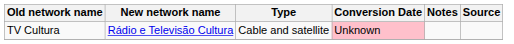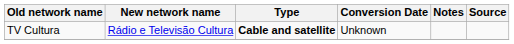(284, 30) normal -> (287, 30) bold
(357, 30) pink background -> (363, 30) no background
